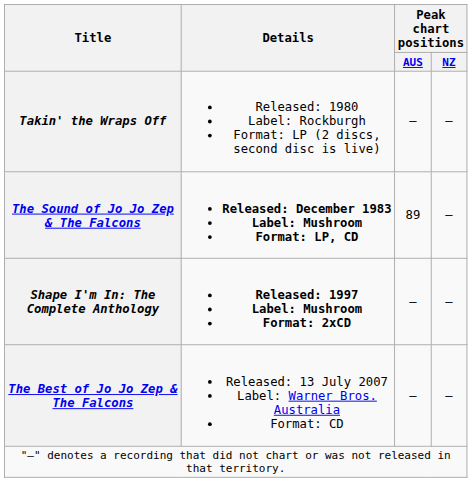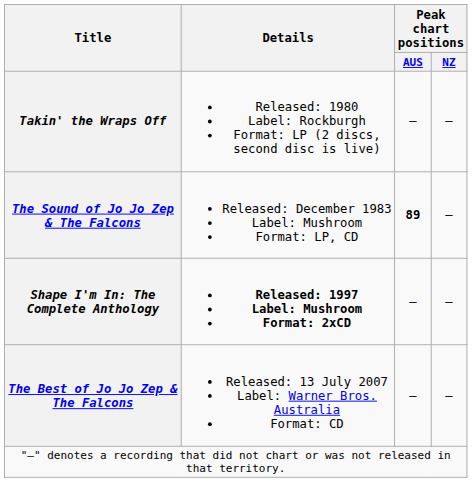(288, 222) bold -> (288, 222) normal
(413, 215) normal -> (413, 215) bold
